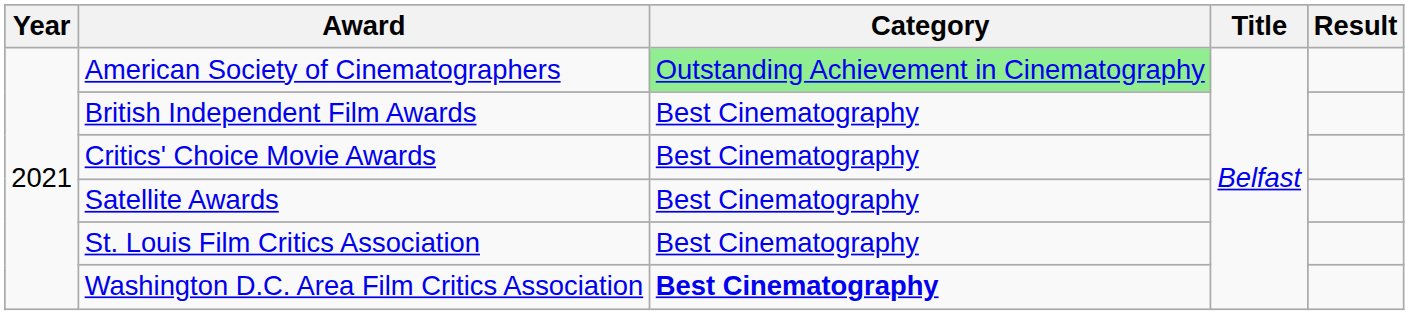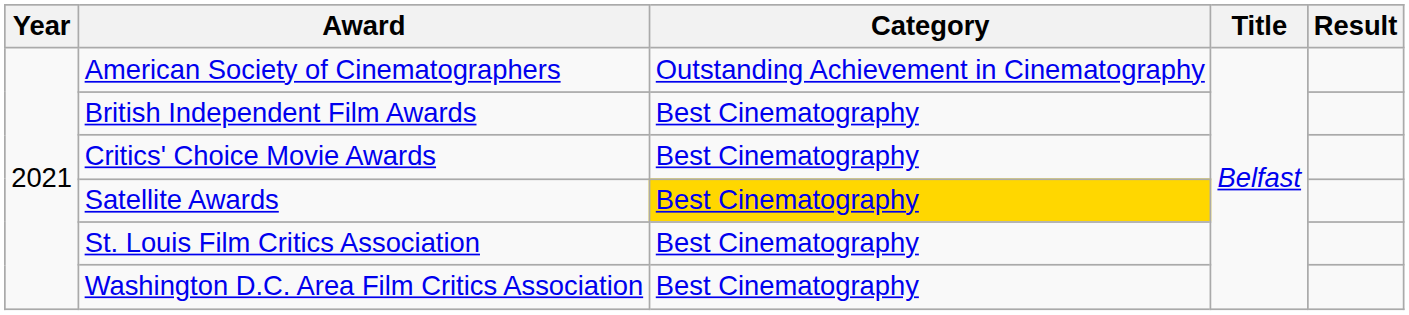(930, 69) lightgreen background -> (930, 69) no background
(787, 199) no background -> (787, 199) gold background
(797, 286) bold -> (787, 286) normal
